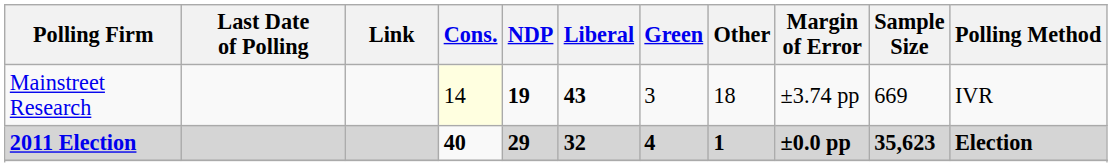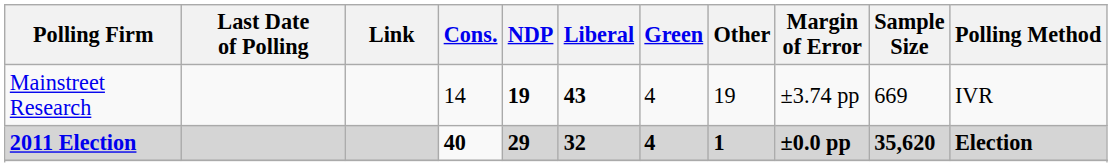(455, 94) lightyellow background -> (455, 94) no background
(650, 94) 3 -> (650, 94) 4
(725, 94) 18 -> (725, 94) 19
(905, 142) 35,623 -> (905, 142) 35,620
